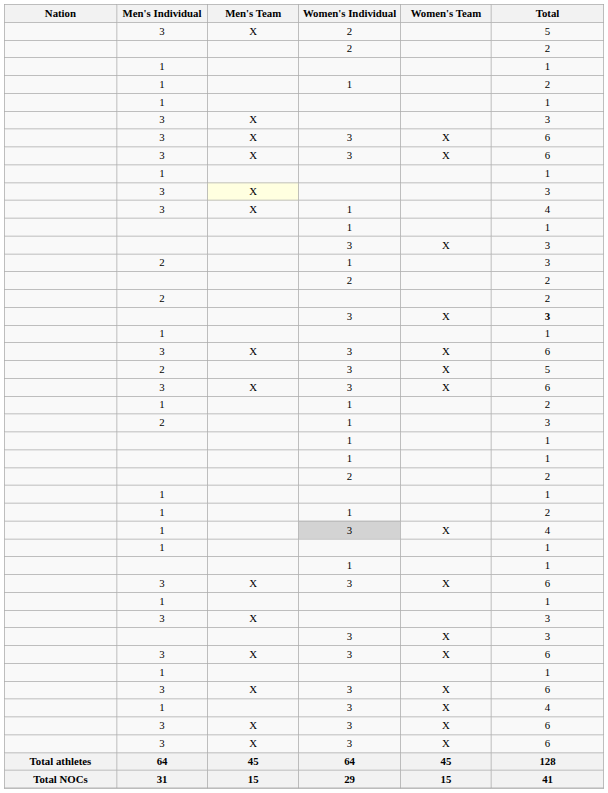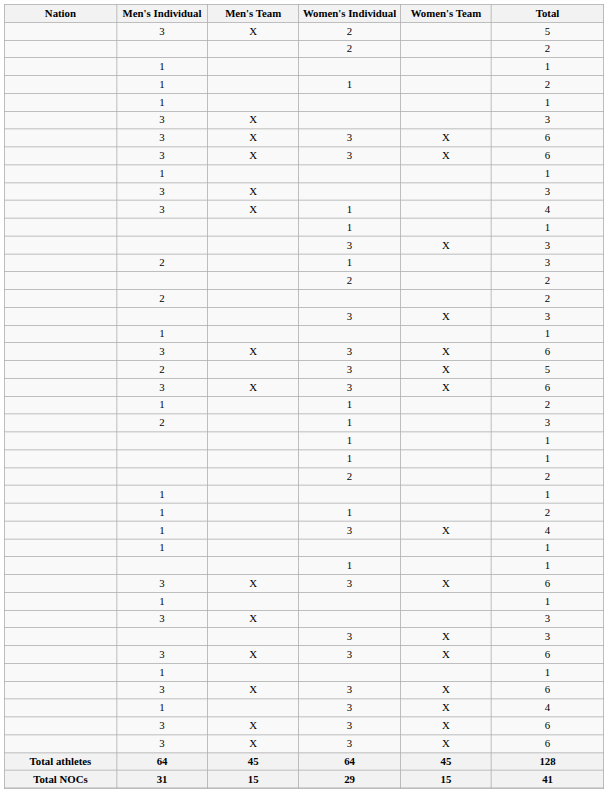(253, 191) lightyellow background -> (253, 191) no background
(548, 316) bold -> (548, 316) normal
(350, 530) lightgrey background -> (350, 530) no background
